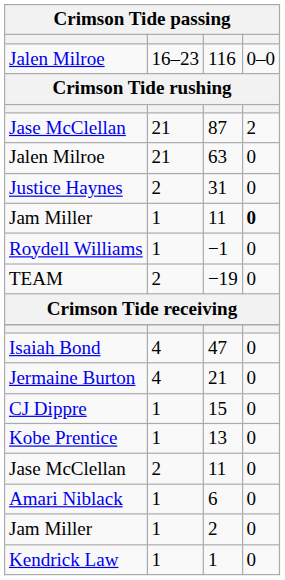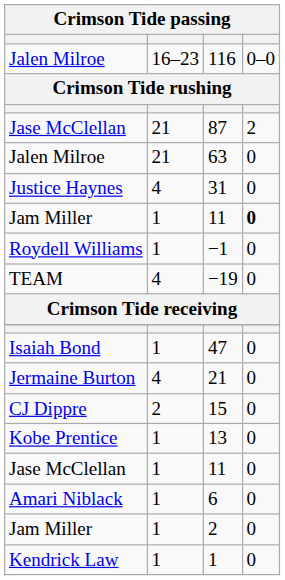(156, 188) 2 -> (156, 188) 4
(156, 278) 2 -> (156, 278) 4
(156, 347) 4 -> (156, 347) 1
(156, 408) 1 -> (156, 408) 2
(156, 468) 2 -> (156, 468) 1
